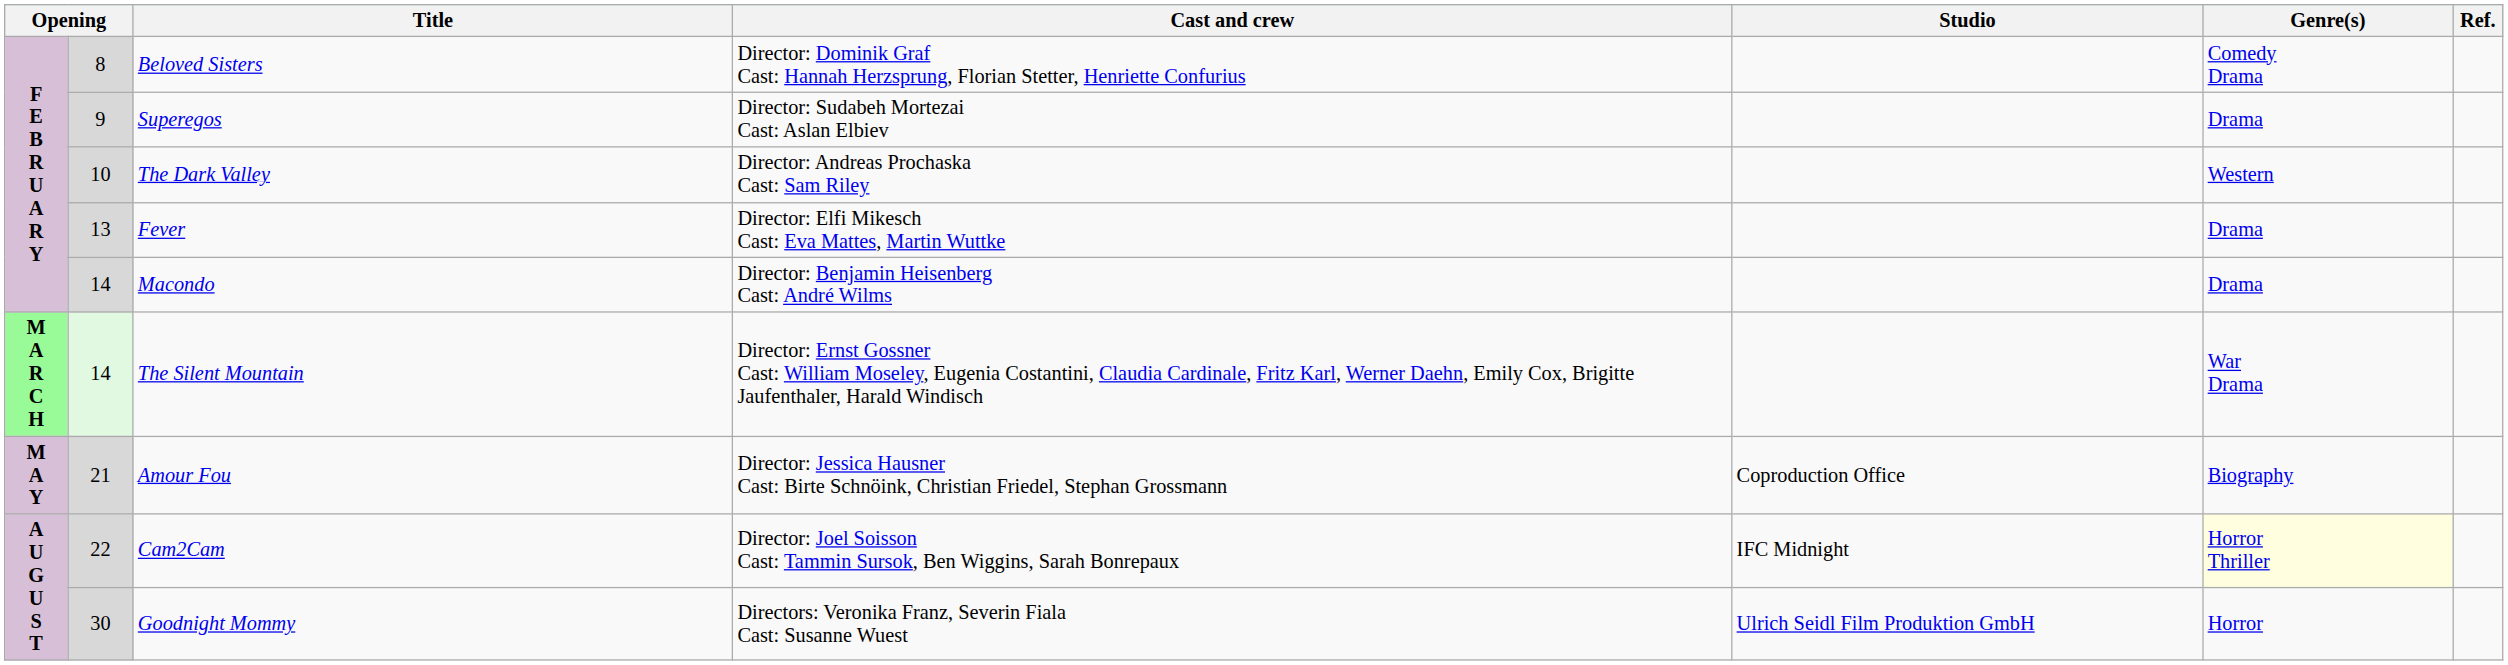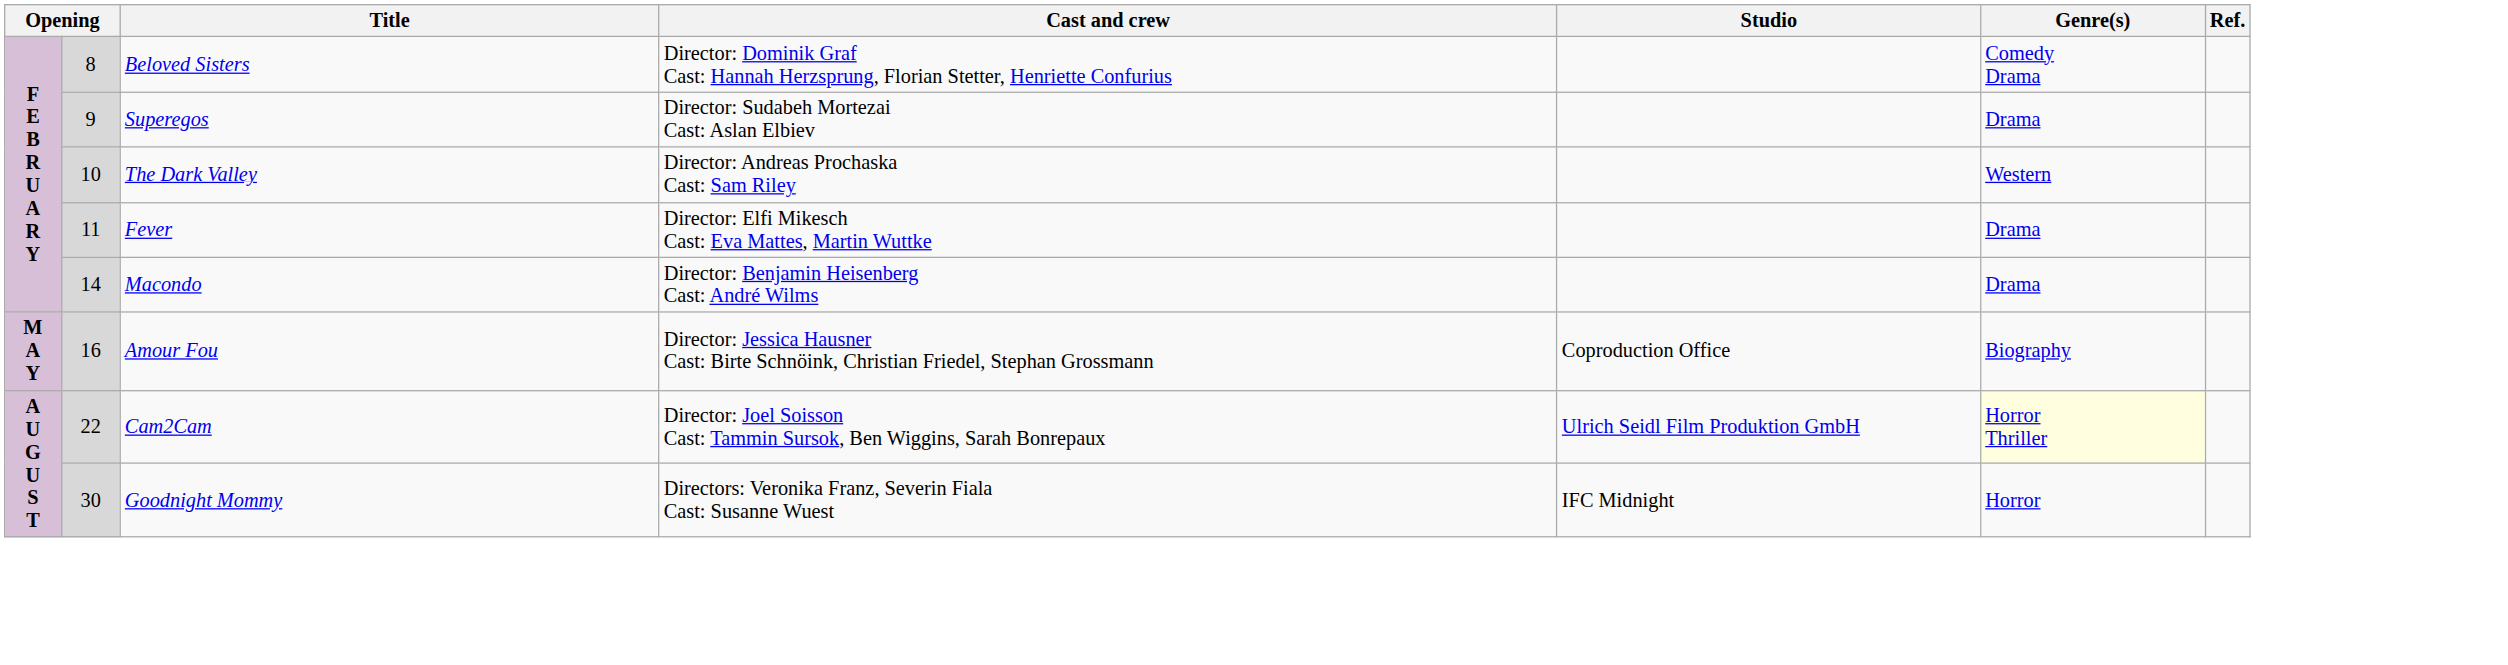(100, 229) 13 -> (91, 229) 11
- row: (221, 373)
(100, 474) 21 -> (91, 351) 16
(1793, 550) IFC Midnight -> (1711, 426) Ulrich Seidl Film Produktion GmbH
(1886, 623) Ulrich Seidl Film Produktion GmbH -> (1618, 499) IFC Midnight
